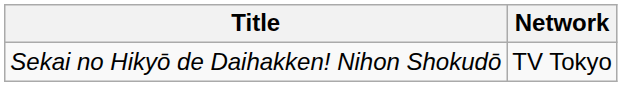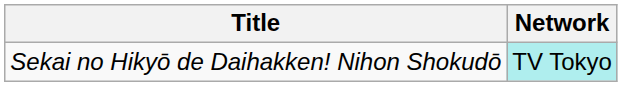(562, 61) no background -> (562, 61) paleturquoise background
